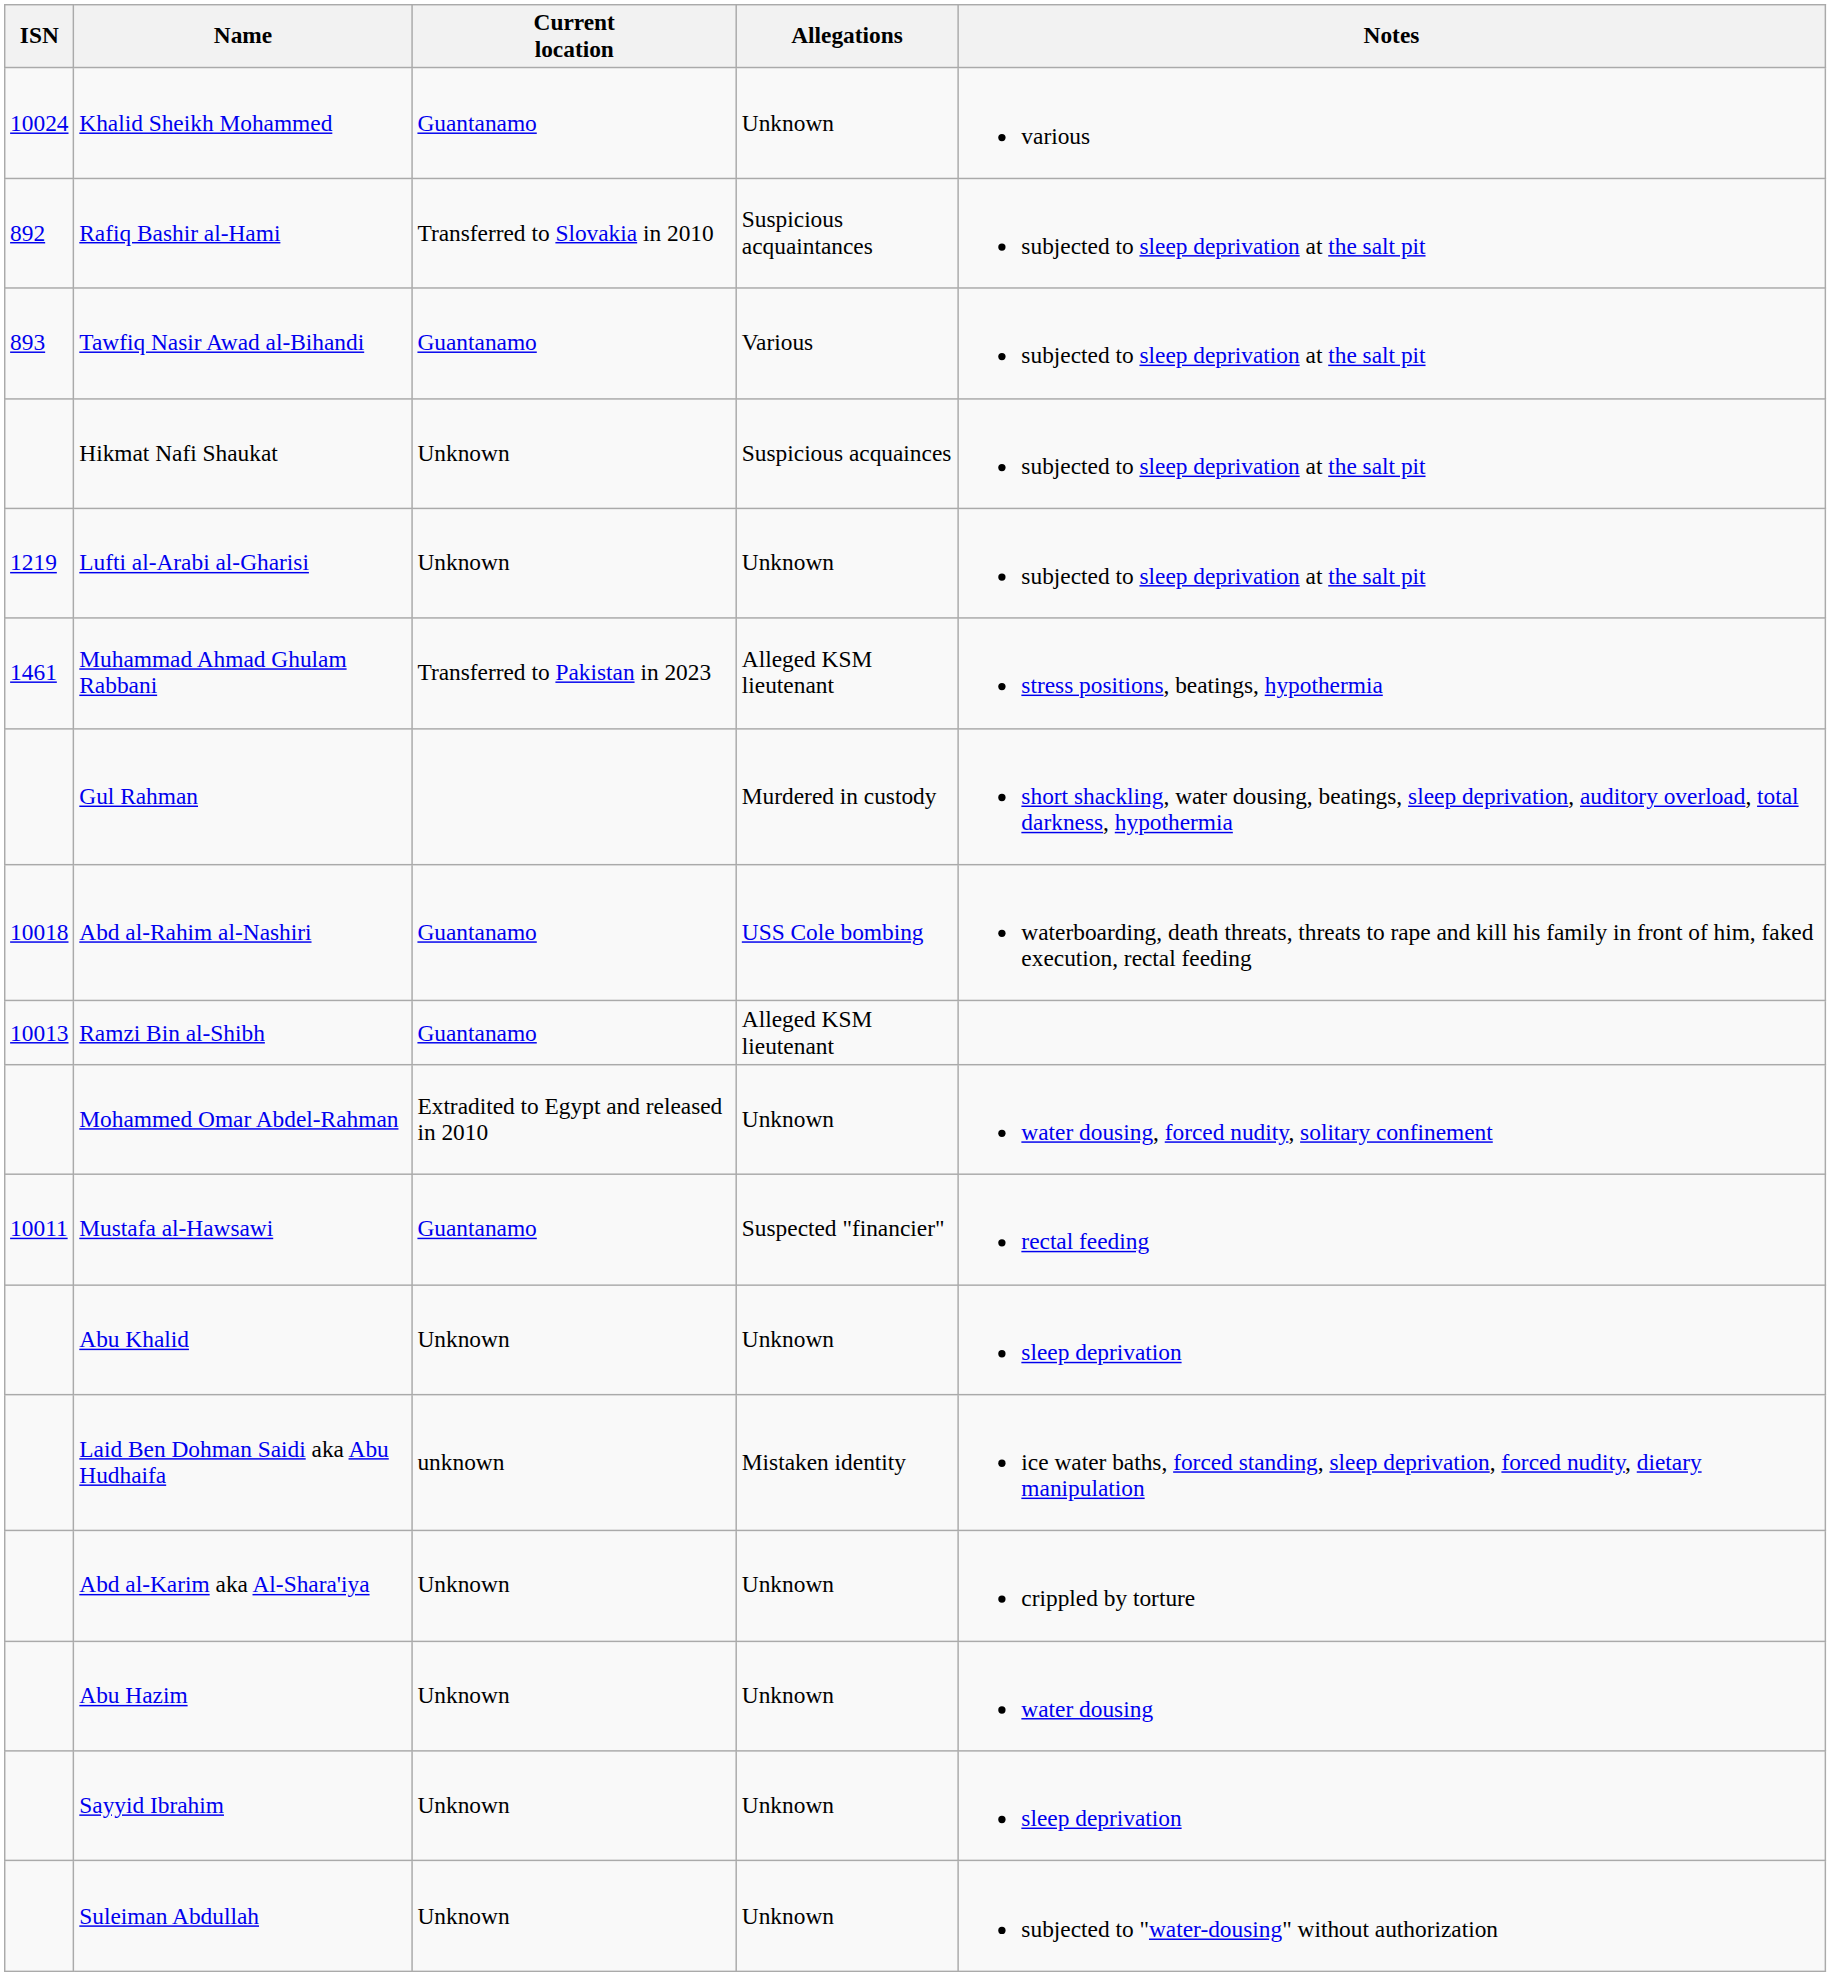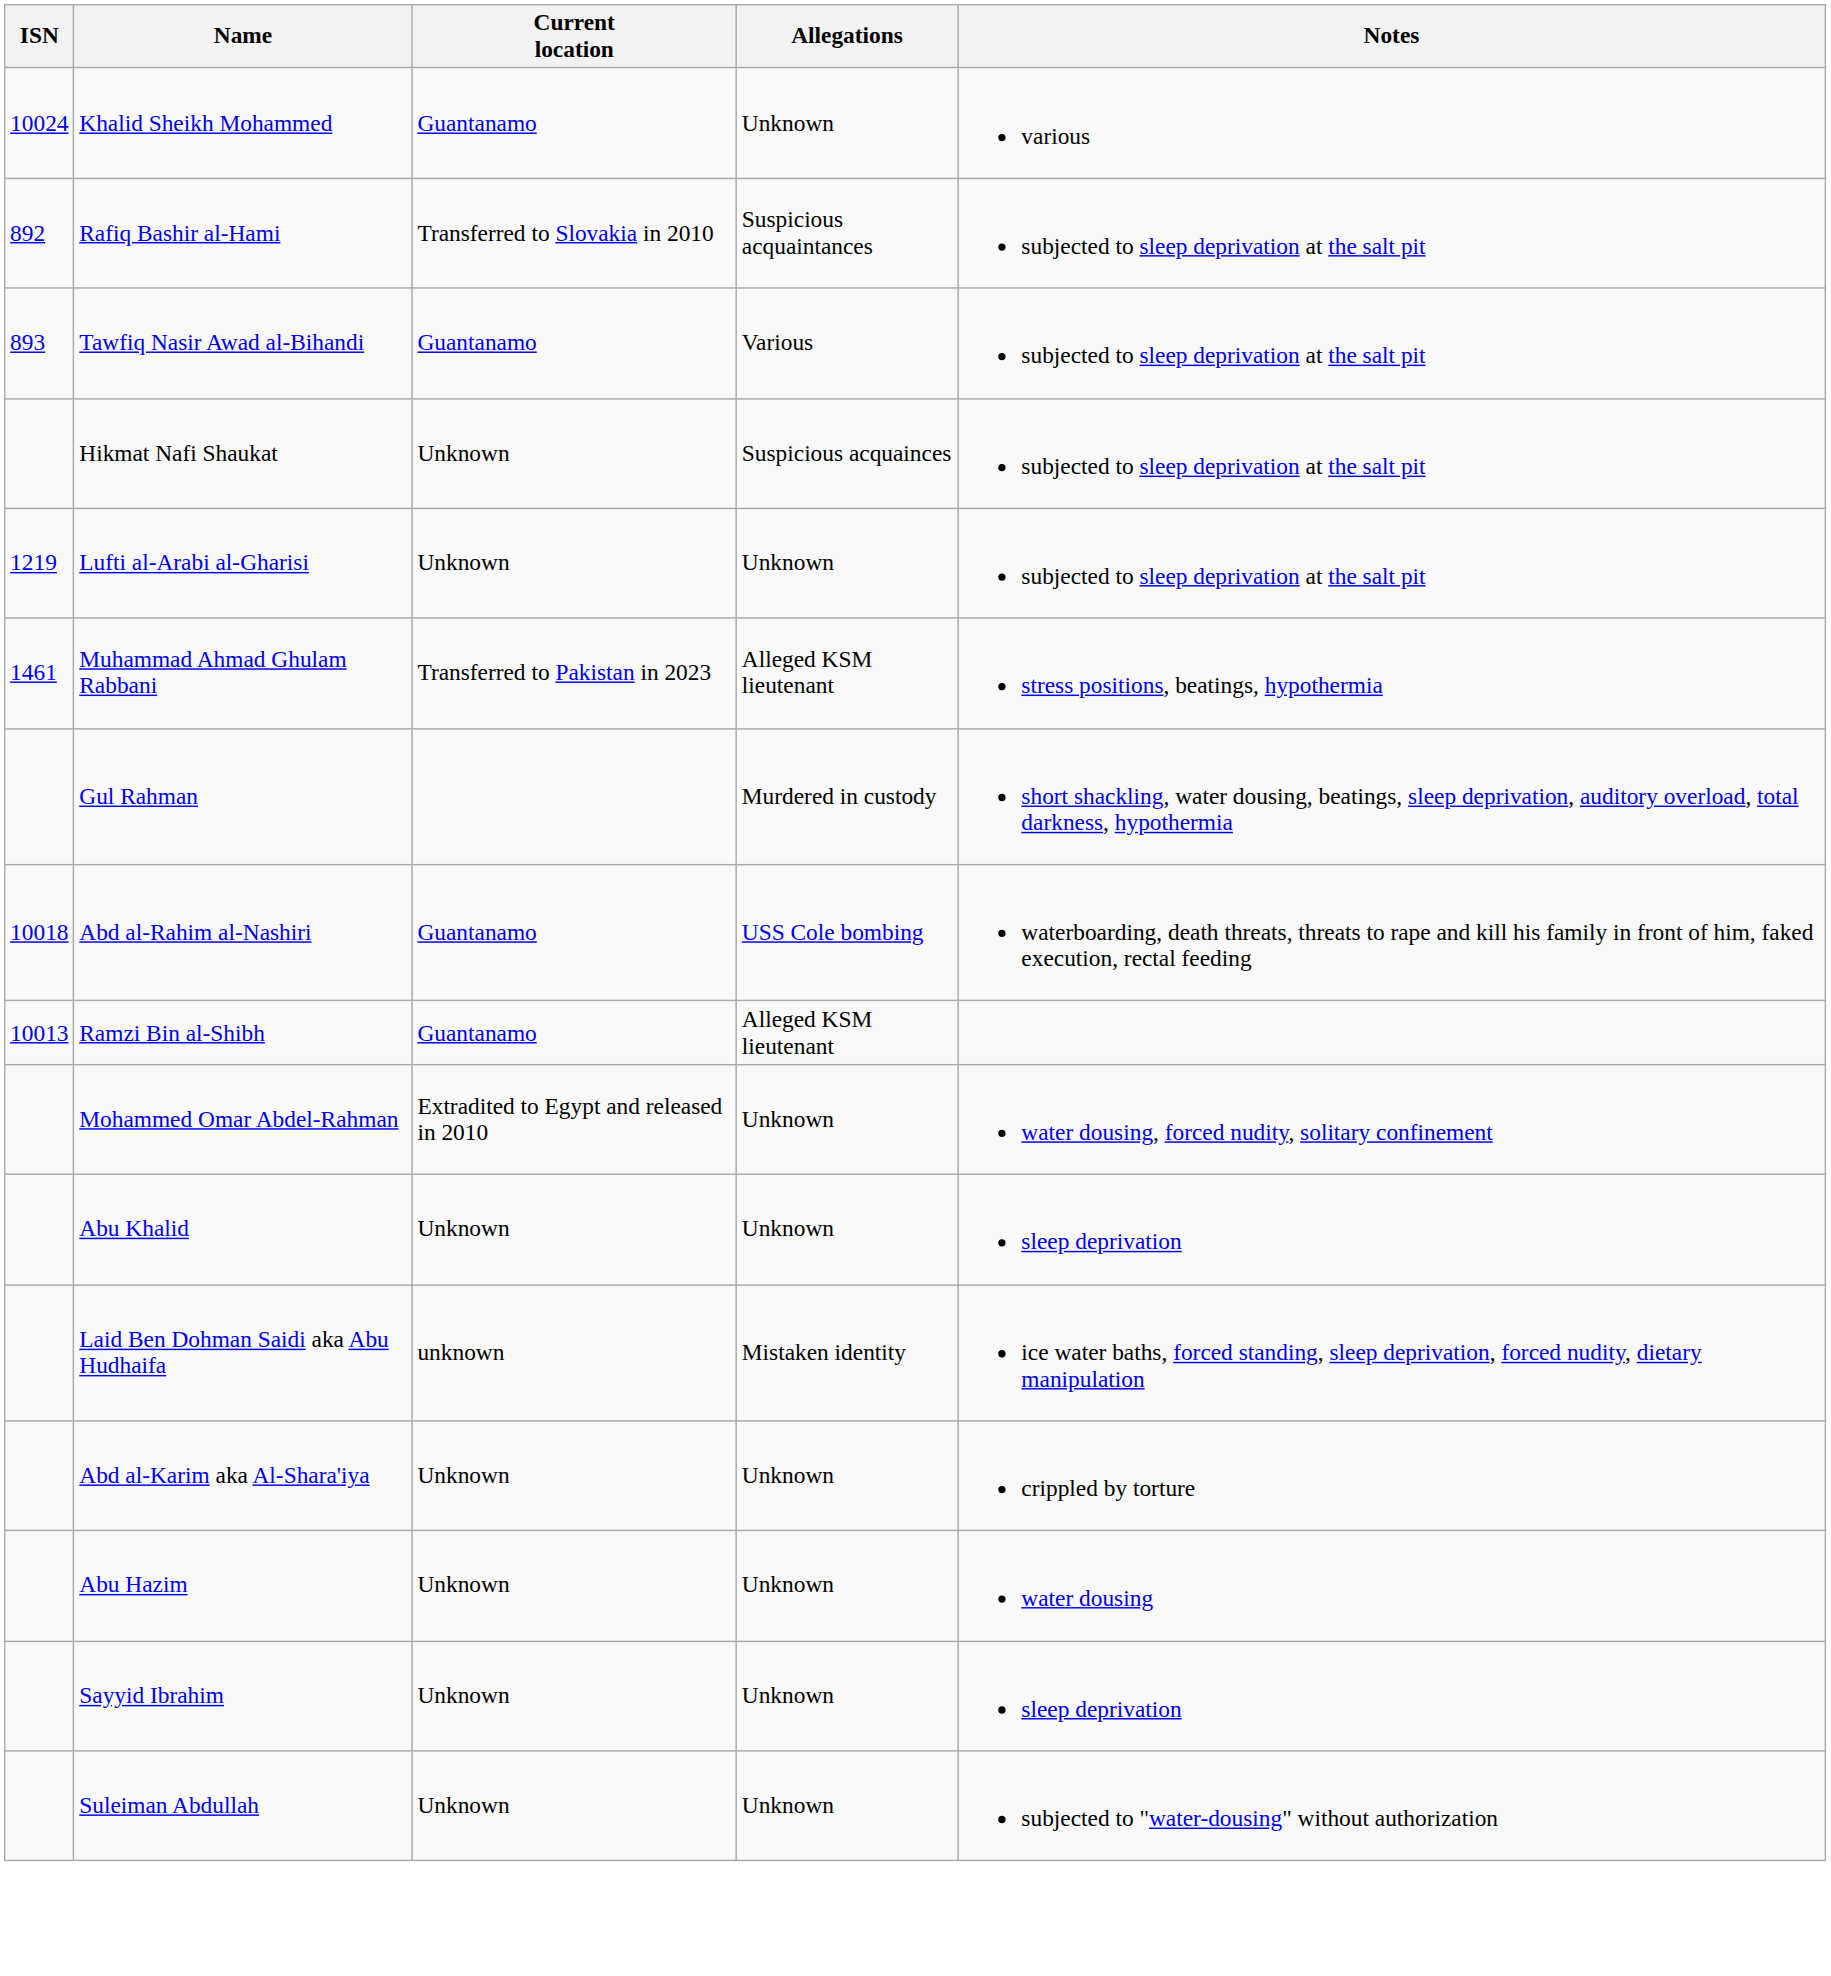- row: (176, 1229)
